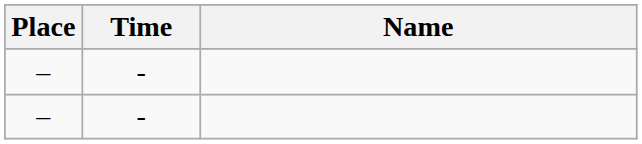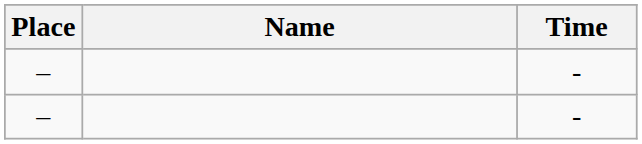columns swapped: (418, 26) <-> (141, 26)
